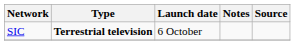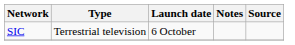(103, 31) bold -> (100, 31) normal
